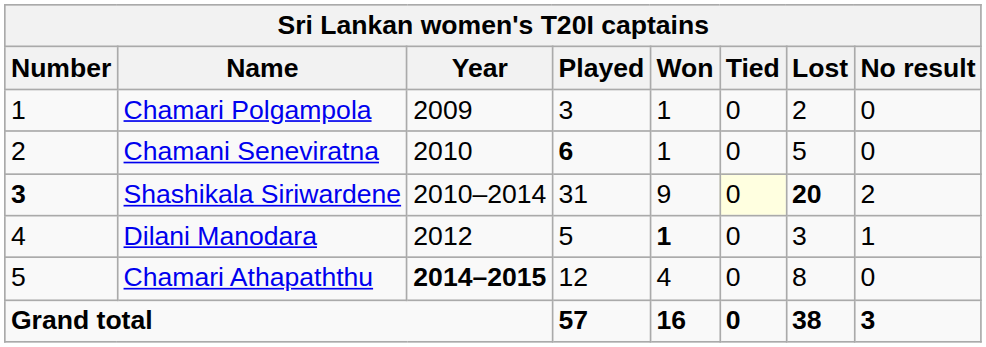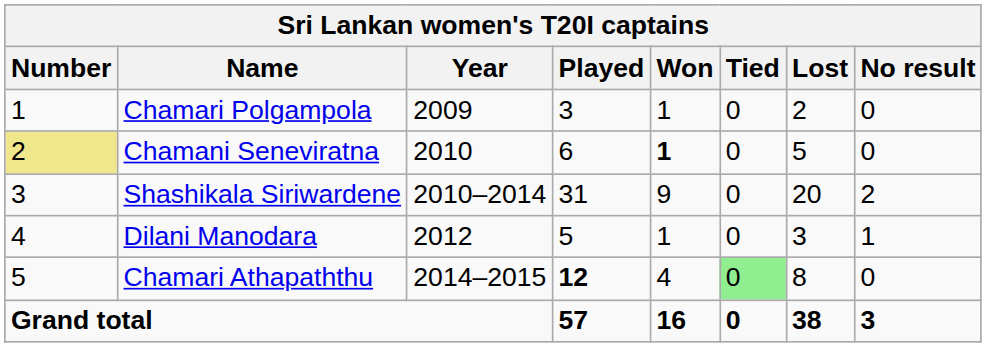(18, 151) no background -> (18, 151) khaki background
(566, 151) bold -> (566, 151) normal
(664, 151) normal -> (664, 151) bold
(18, 194) bold -> (18, 194) normal
(733, 194) lightyellow background -> (733, 194) no background
(807, 194) bold -> (807, 194) normal
(664, 236) bold -> (664, 236) normal
(480, 278) bold -> (480, 278) normal
(573, 278) normal -> (573, 278) bold
(733, 278) no background -> (733, 278) lightgreen background
